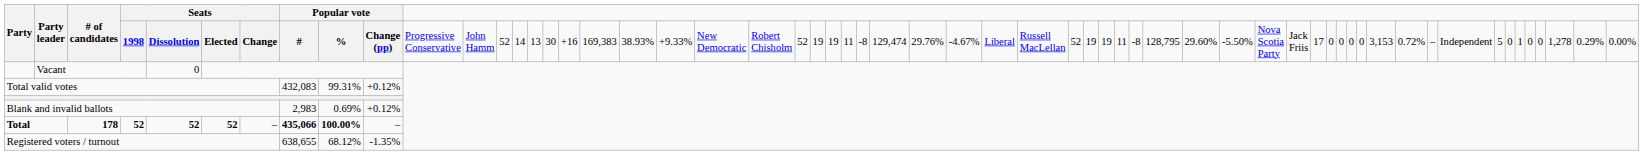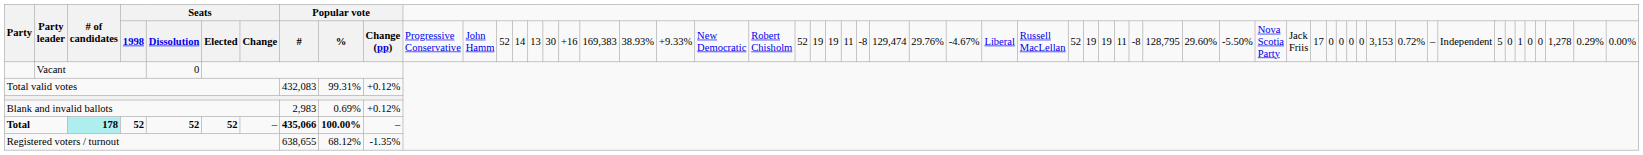(110, 125) no background -> (110, 125) paleturquoise background
